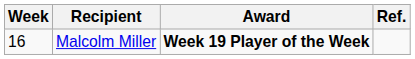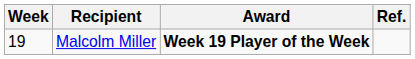(17, 41) 16 -> (17, 41) 19
